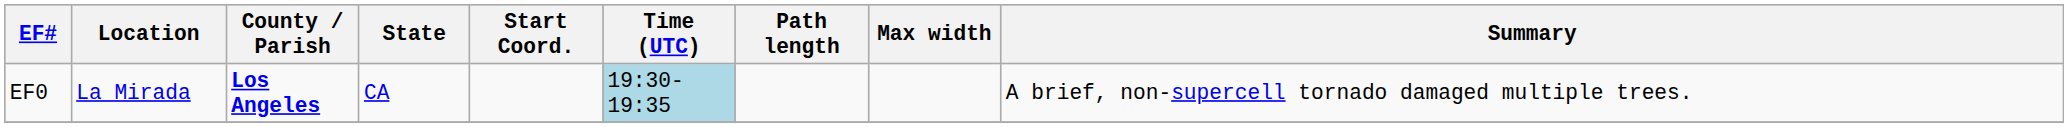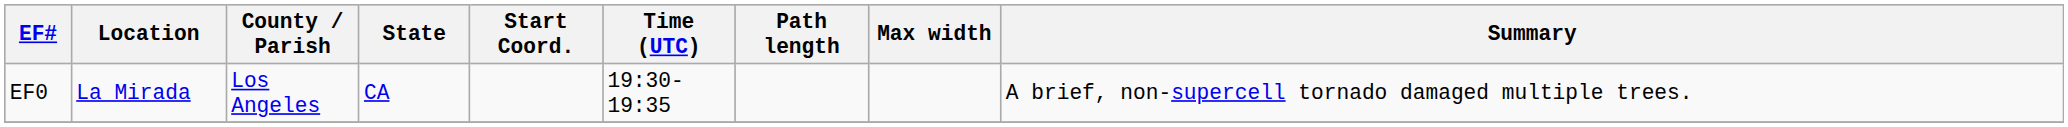(276, 93) bold -> (276, 93) normal
(646, 93) lightblue background -> (646, 93) no background
